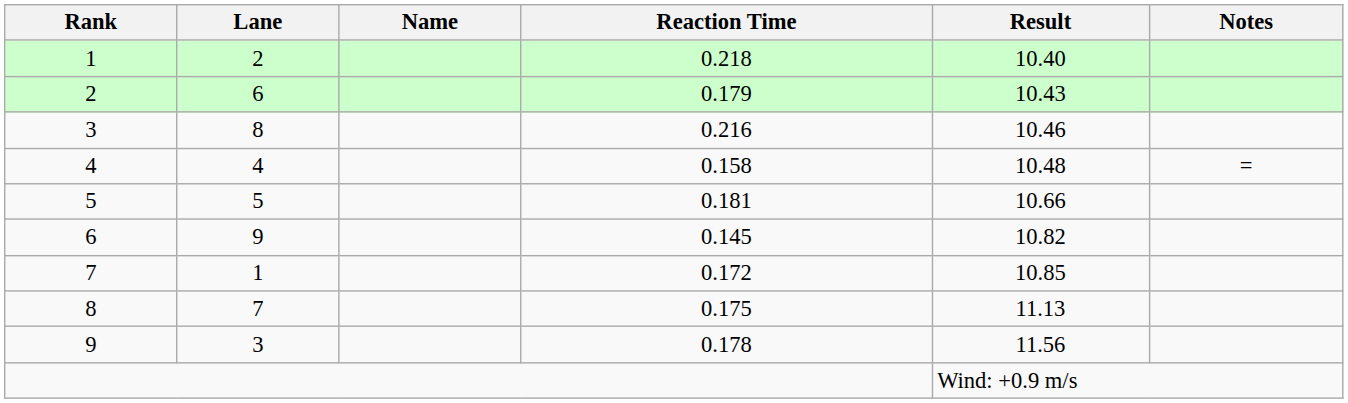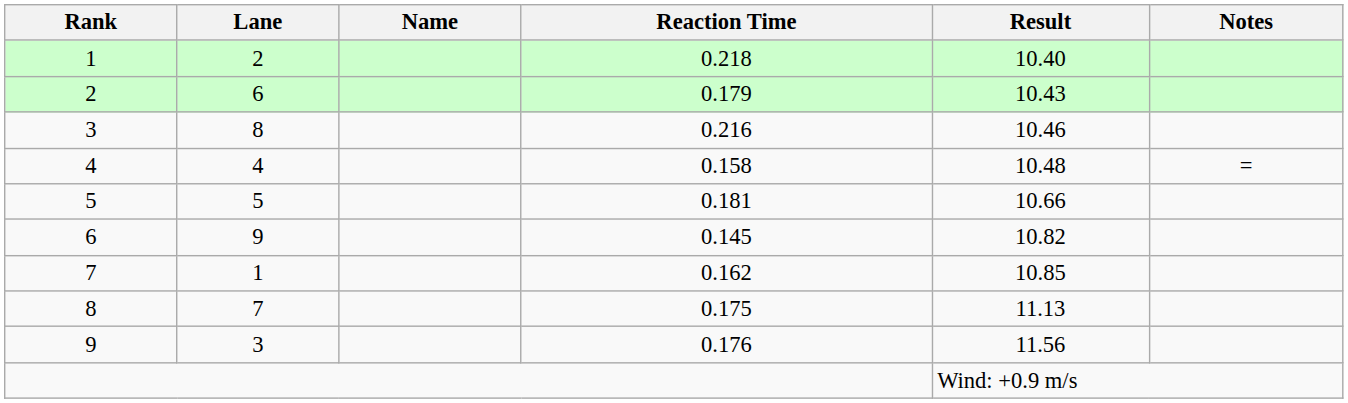(726, 272) 0.172 -> (726, 272) 0.162
(726, 344) 0.178 -> (726, 344) 0.176
